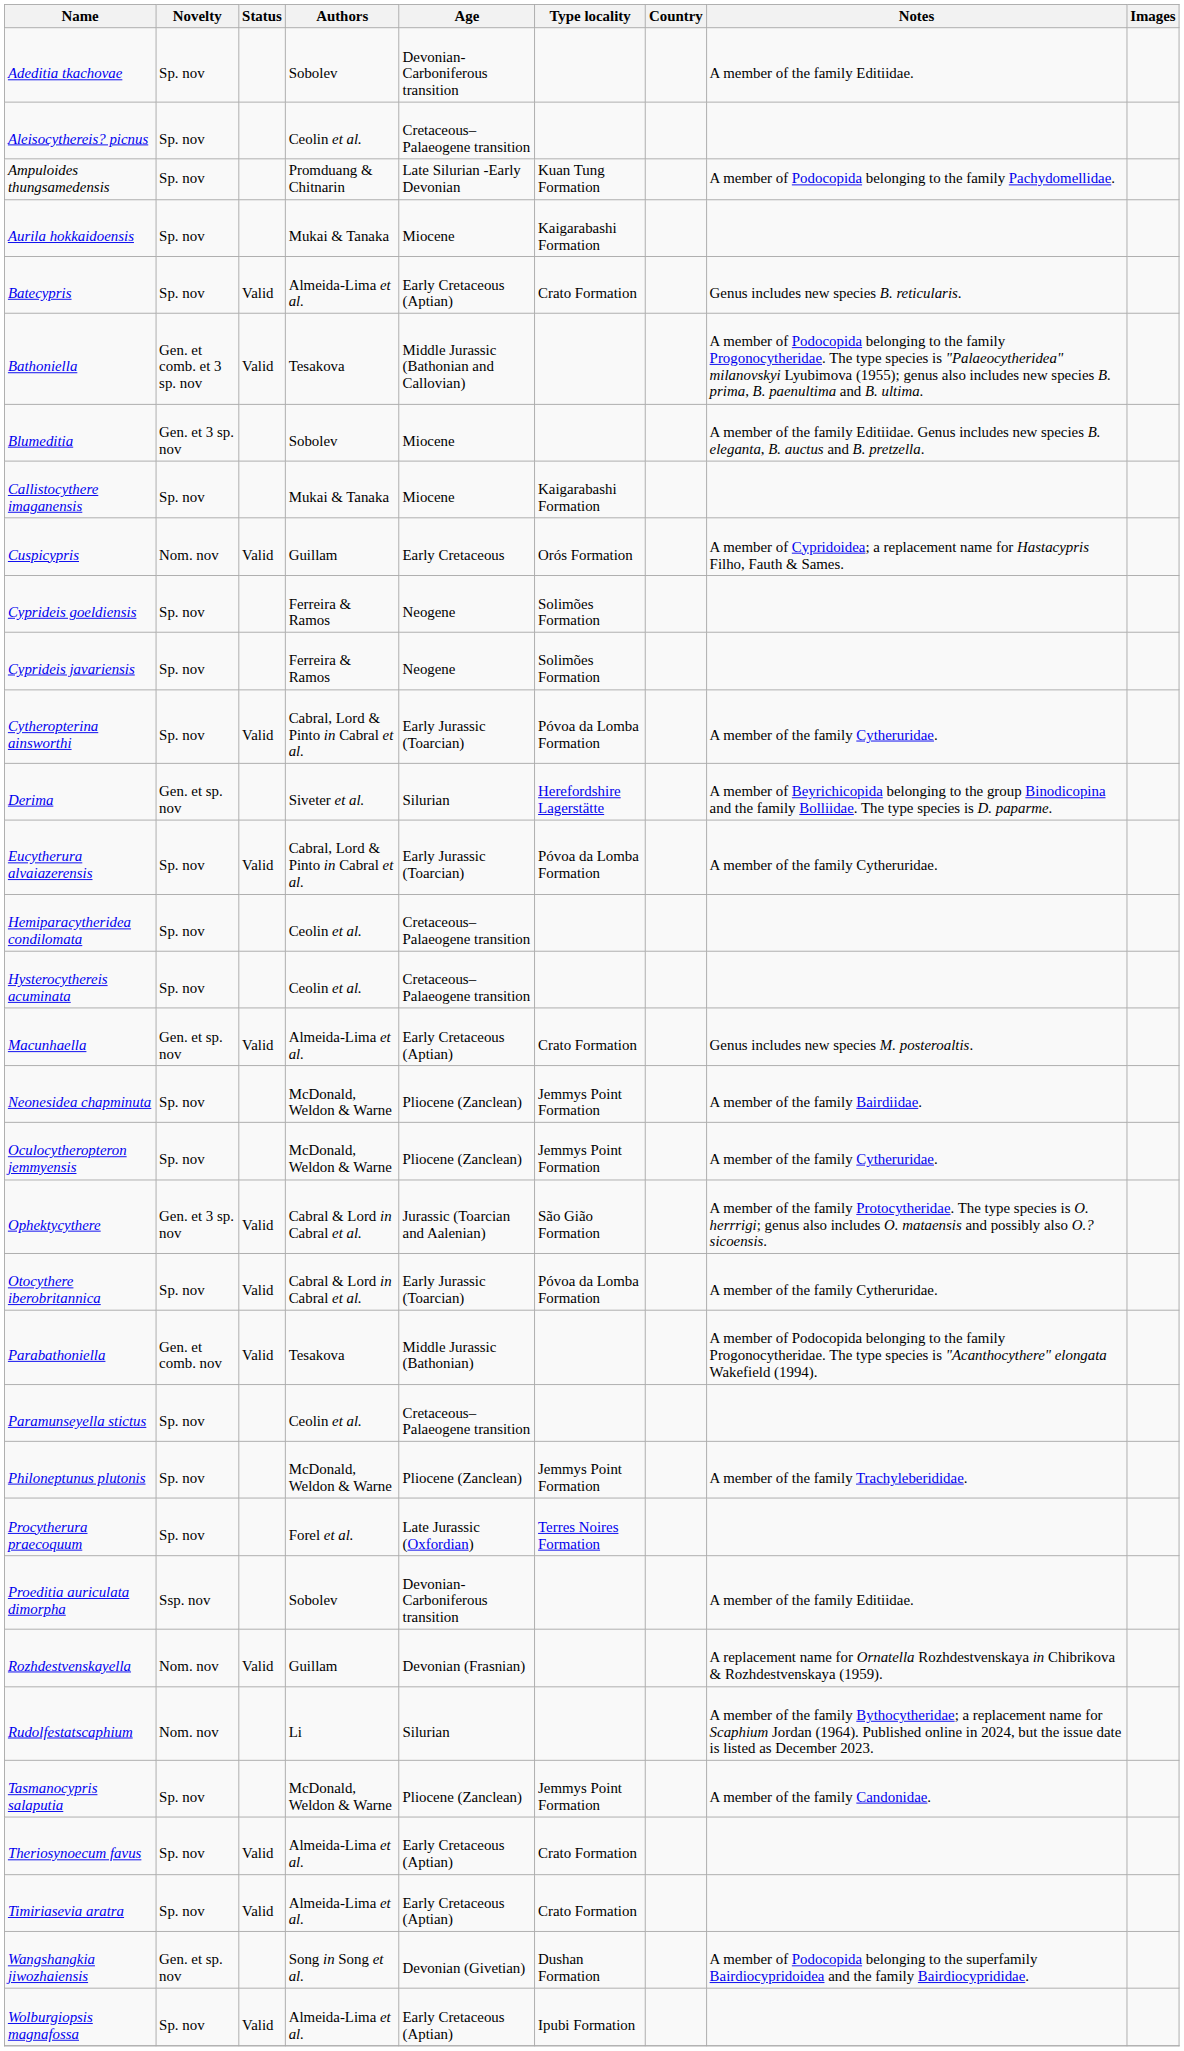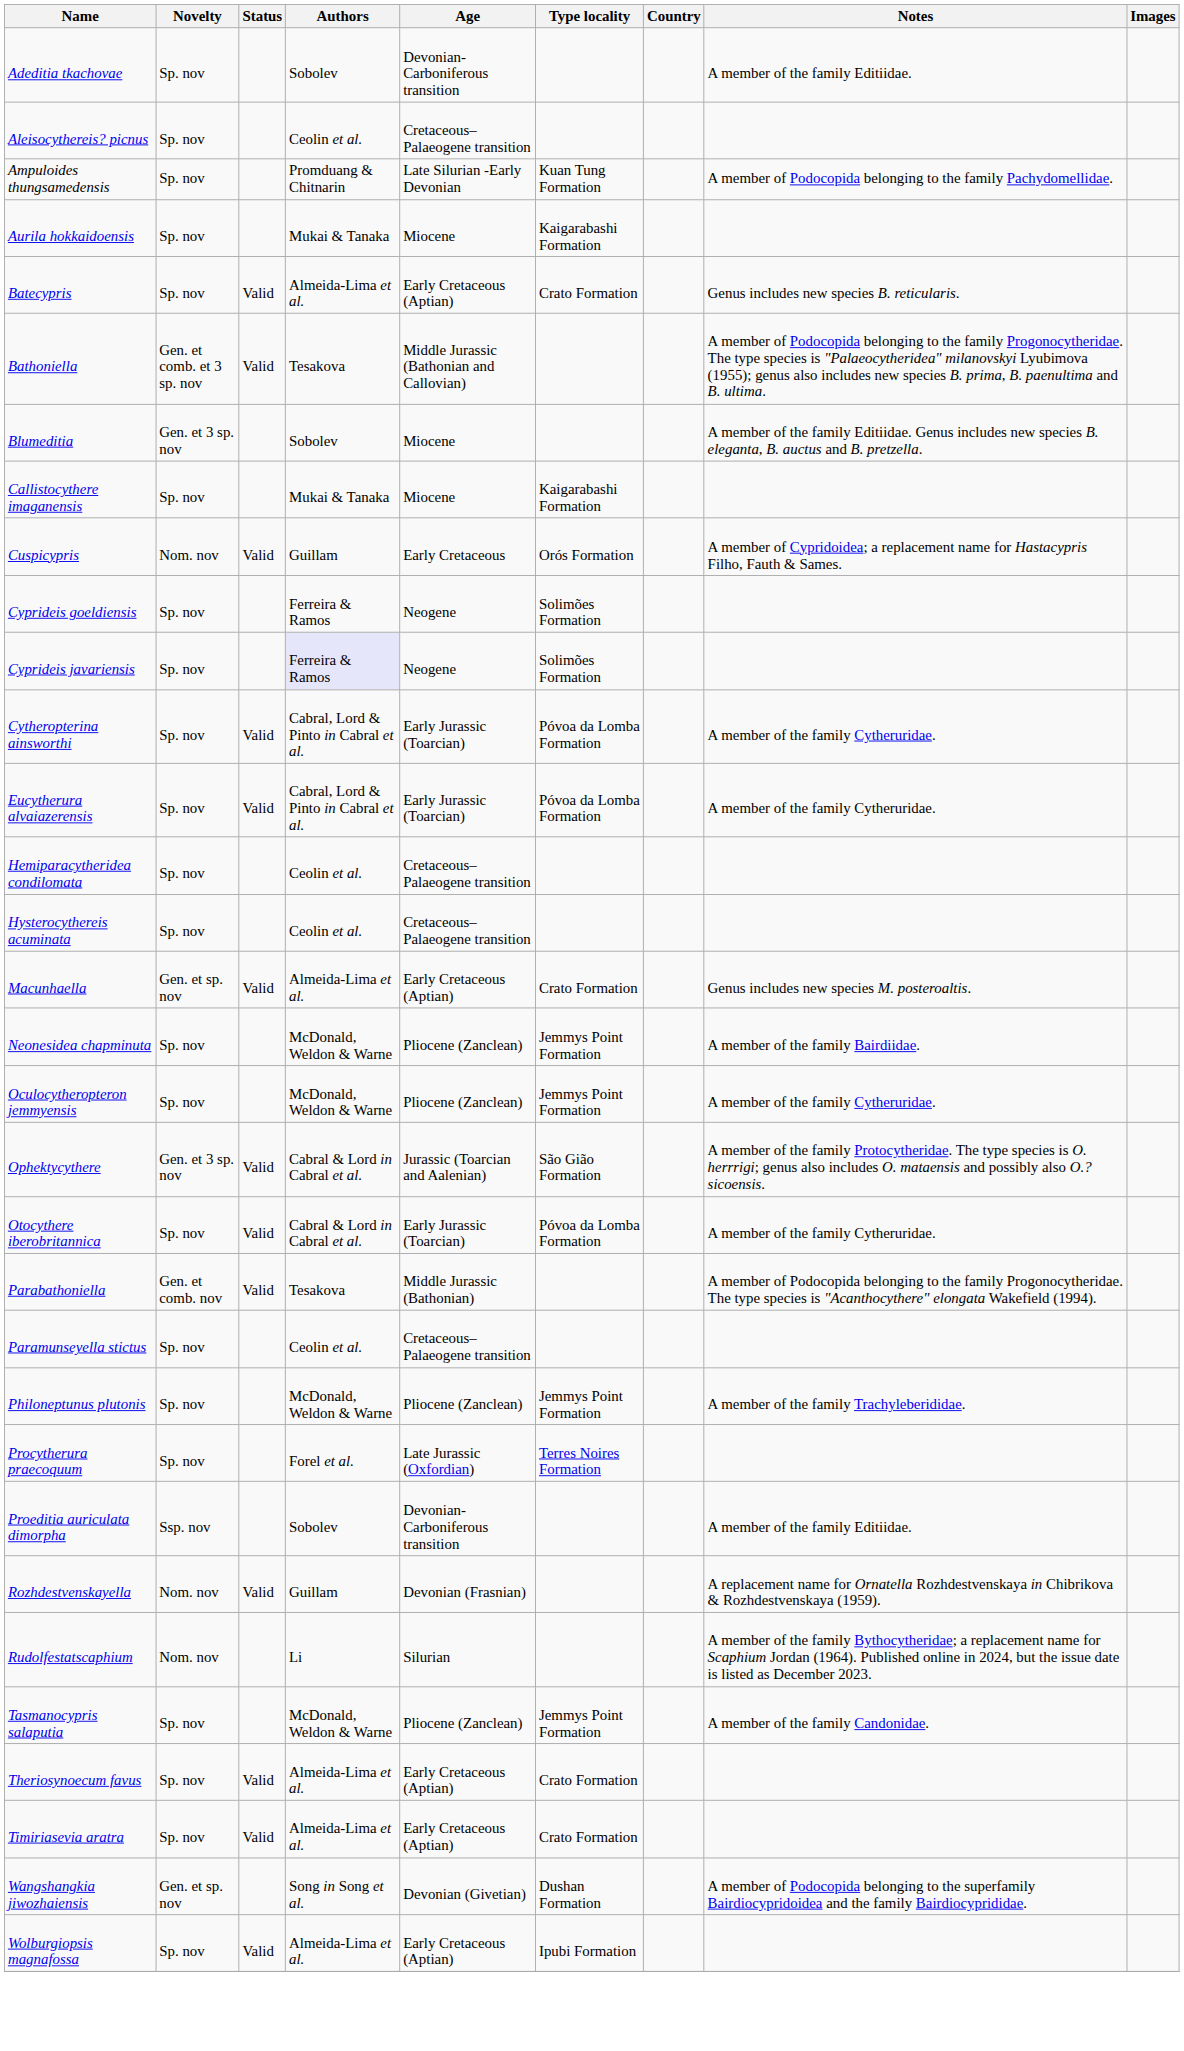(320, 669) no background -> (320, 669) lavender background
- row: (31, 800)
